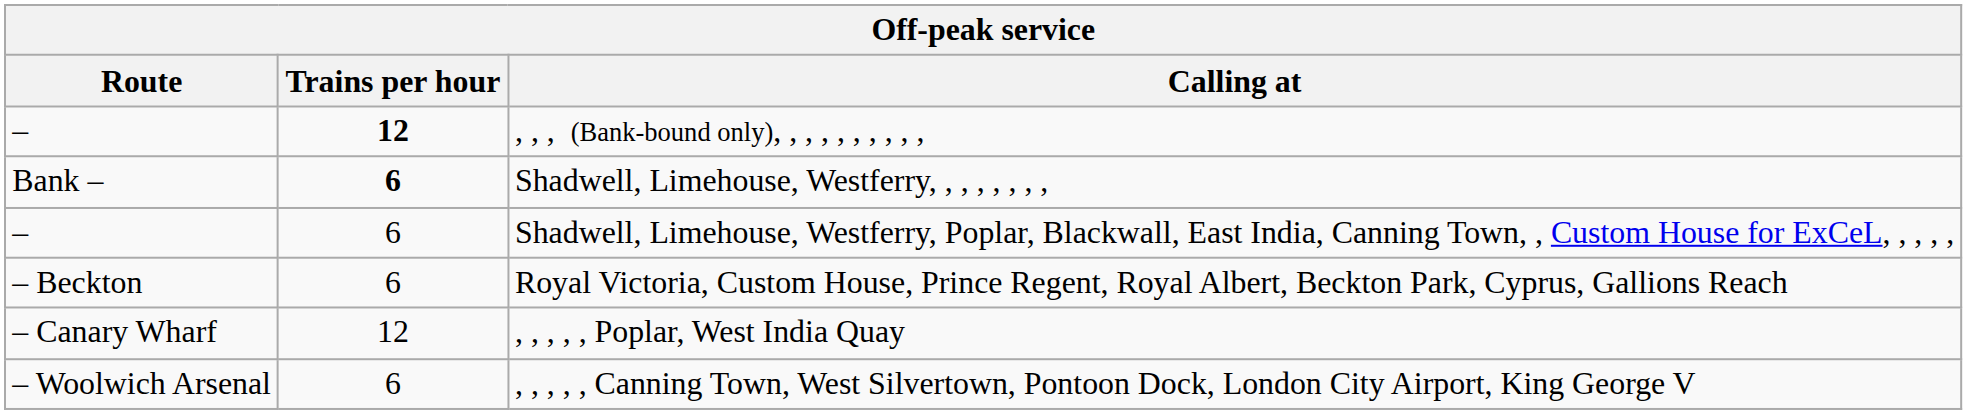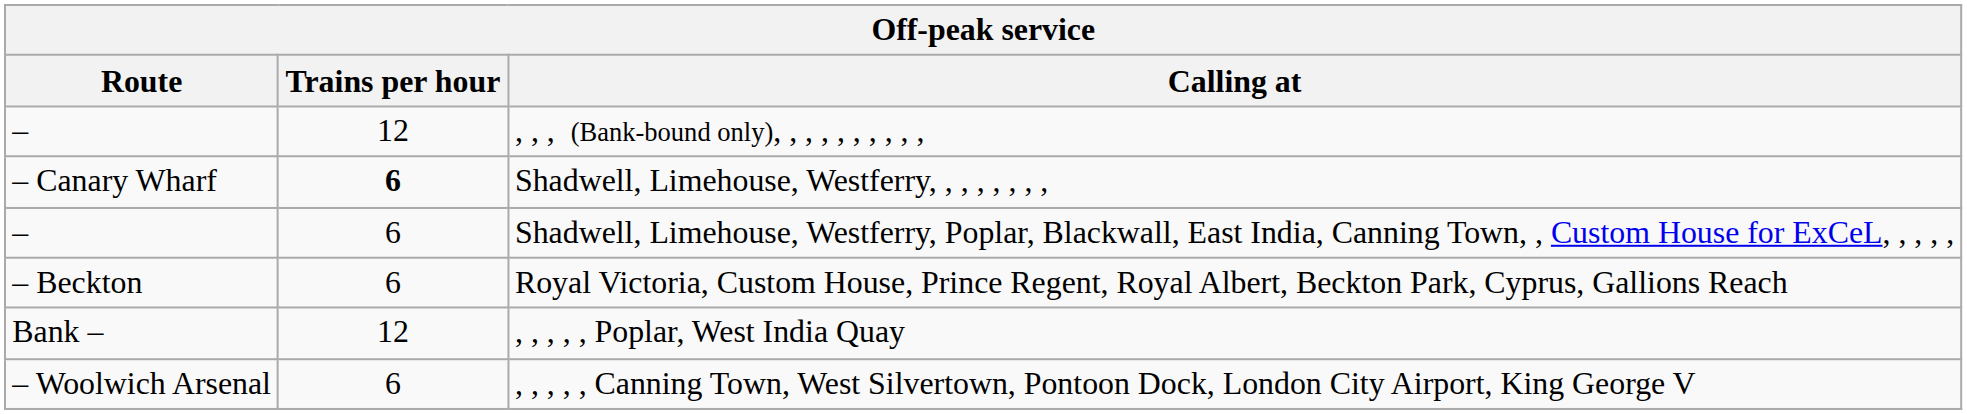(393, 130) bold -> (393, 130) normal
(58, 181) Bank – -> (115, 181) – Canary Wharf
(115, 332) – Canary Wharf -> (58, 332) Bank –
